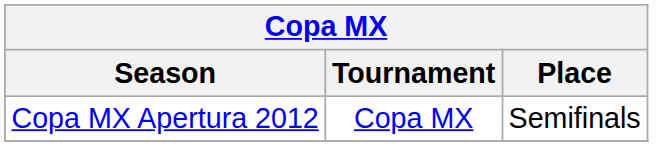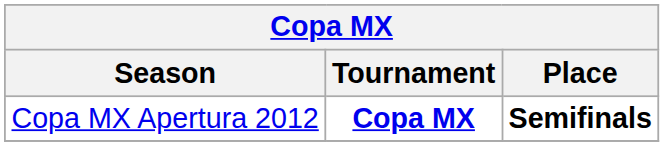(414, 118) normal -> (414, 118) bold
(575, 118) normal -> (580, 118) bold
